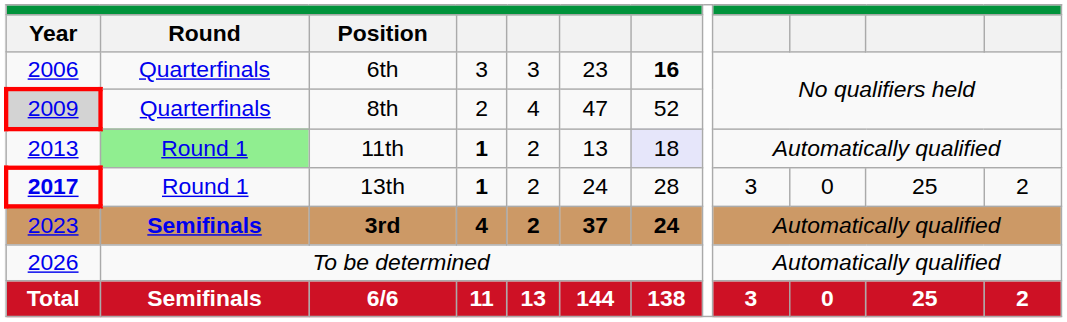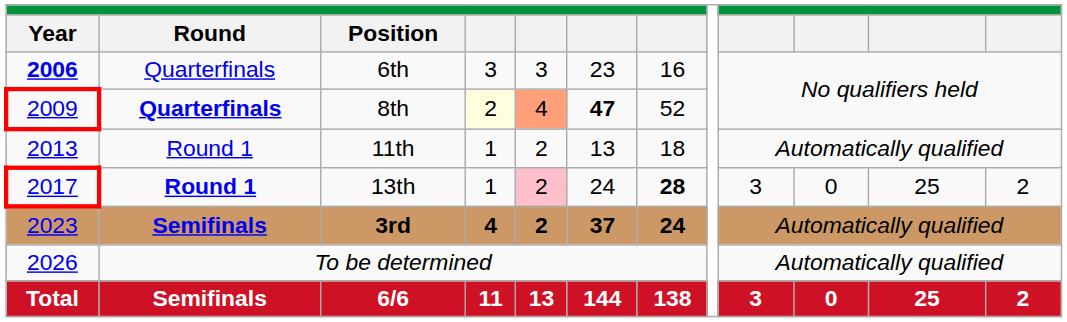(53, 69) normal -> (52, 69) bold
(666, 70) bold -> (672, 70) normal
(53, 108) lightgrey background -> (52, 108) no background
(205, 108) normal -> (210, 108) bold
(482, 108) no background -> (491, 108) lightyellow background
(533, 108) no background -> (541, 108) lightsalmon background
(595, 108) normal -> (602, 108) bold
(205, 147) lightgreen background -> (210, 147) no background
(482, 147) bold -> (491, 147) normal
(666, 147) lavender background -> (672, 147) no background
(53, 186) bold -> (52, 186) normal
(205, 186) normal -> (210, 186) bold
(482, 186) bold -> (491, 186) normal
(533, 186) no background -> (541, 186) pink background
(666, 186) normal -> (672, 186) bold
